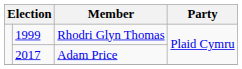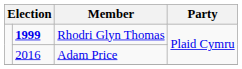(28, 34) normal -> (28, 34) bold
(28, 54) 2017 -> (28, 54) 2016
